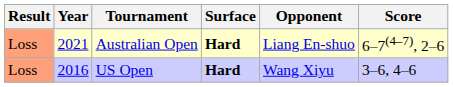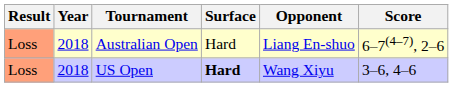(73, 43) 2021 -> (73, 43) 2018
(223, 43) bold -> (220, 43) normal
(73, 70) 2016 -> (73, 70) 2018
